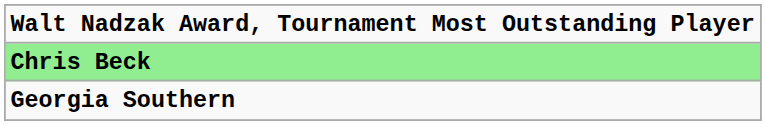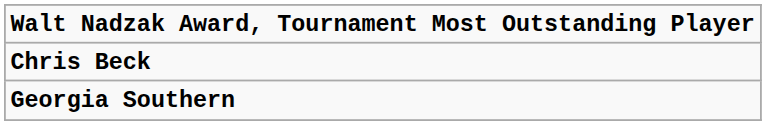(383, 62) lightgreen background -> (383, 62) no background
